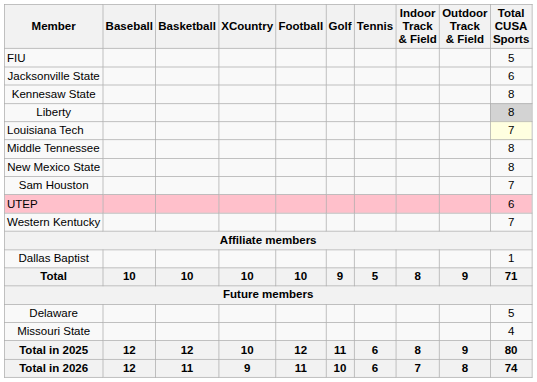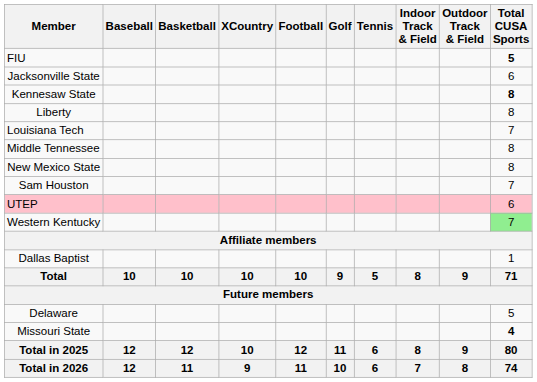(511, 57) normal -> (511, 57) bold
(511, 94) normal -> (511, 94) bold
(511, 112) lightgrey background -> (511, 112) no background
(511, 130) lightyellow background -> (511, 130) no background
(511, 222) no background -> (511, 222) lightgreen background
(511, 331) normal -> (511, 331) bold
